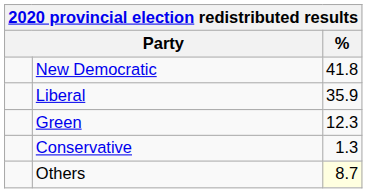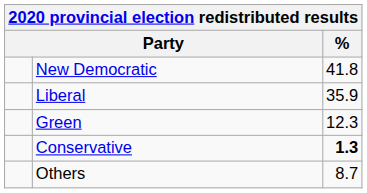(347, 148) normal -> (347, 148) bold
(347, 174) lightyellow background -> (347, 174) no background
